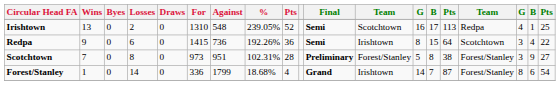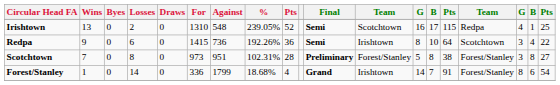(449, 26) 113 -> (449, 26) 115
(434, 42) 15 -> (434, 42) 10
(532, 57) 9 -> (532, 57) 8
(447, 72) 87 -> (447, 72) 91
